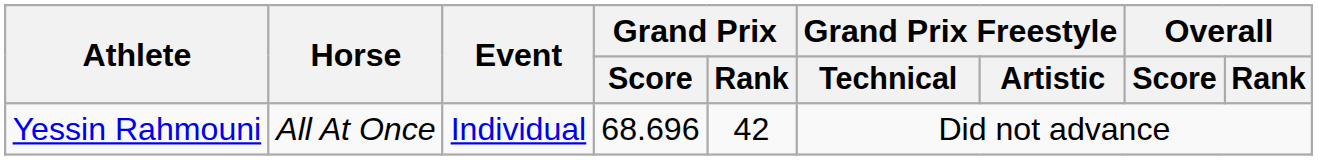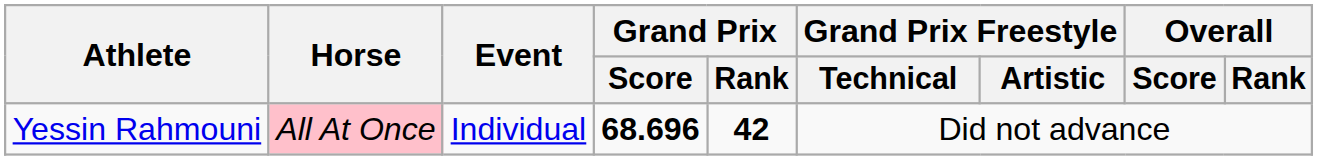(356, 129) no background -> (356, 129) pink background
(650, 129) normal -> (650, 129) bold
(751, 129) normal -> (751, 129) bold
